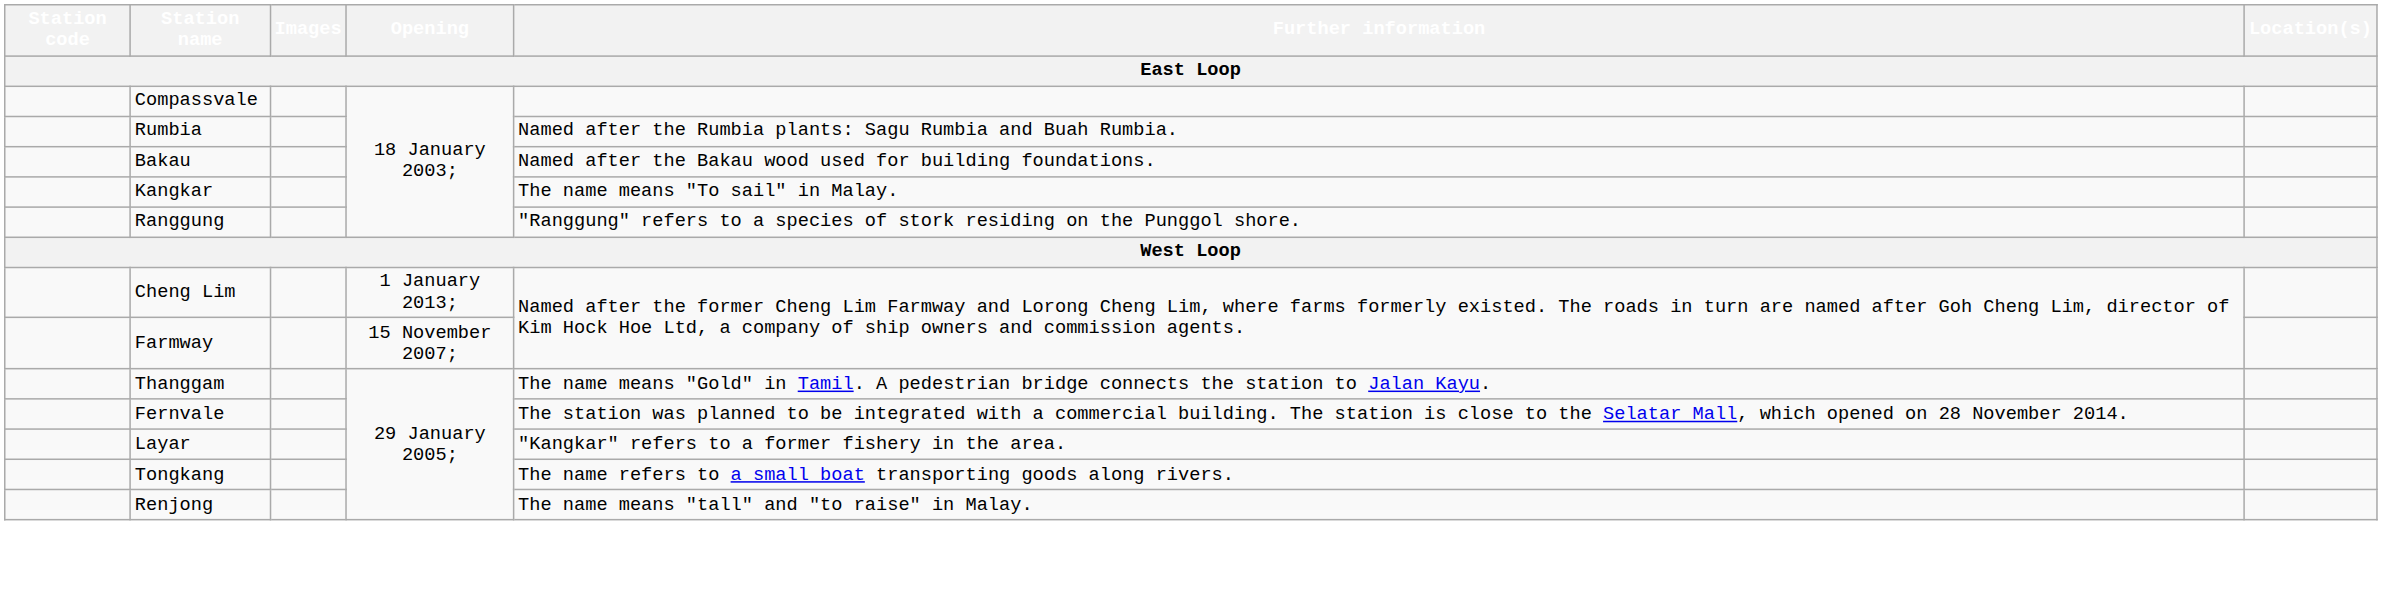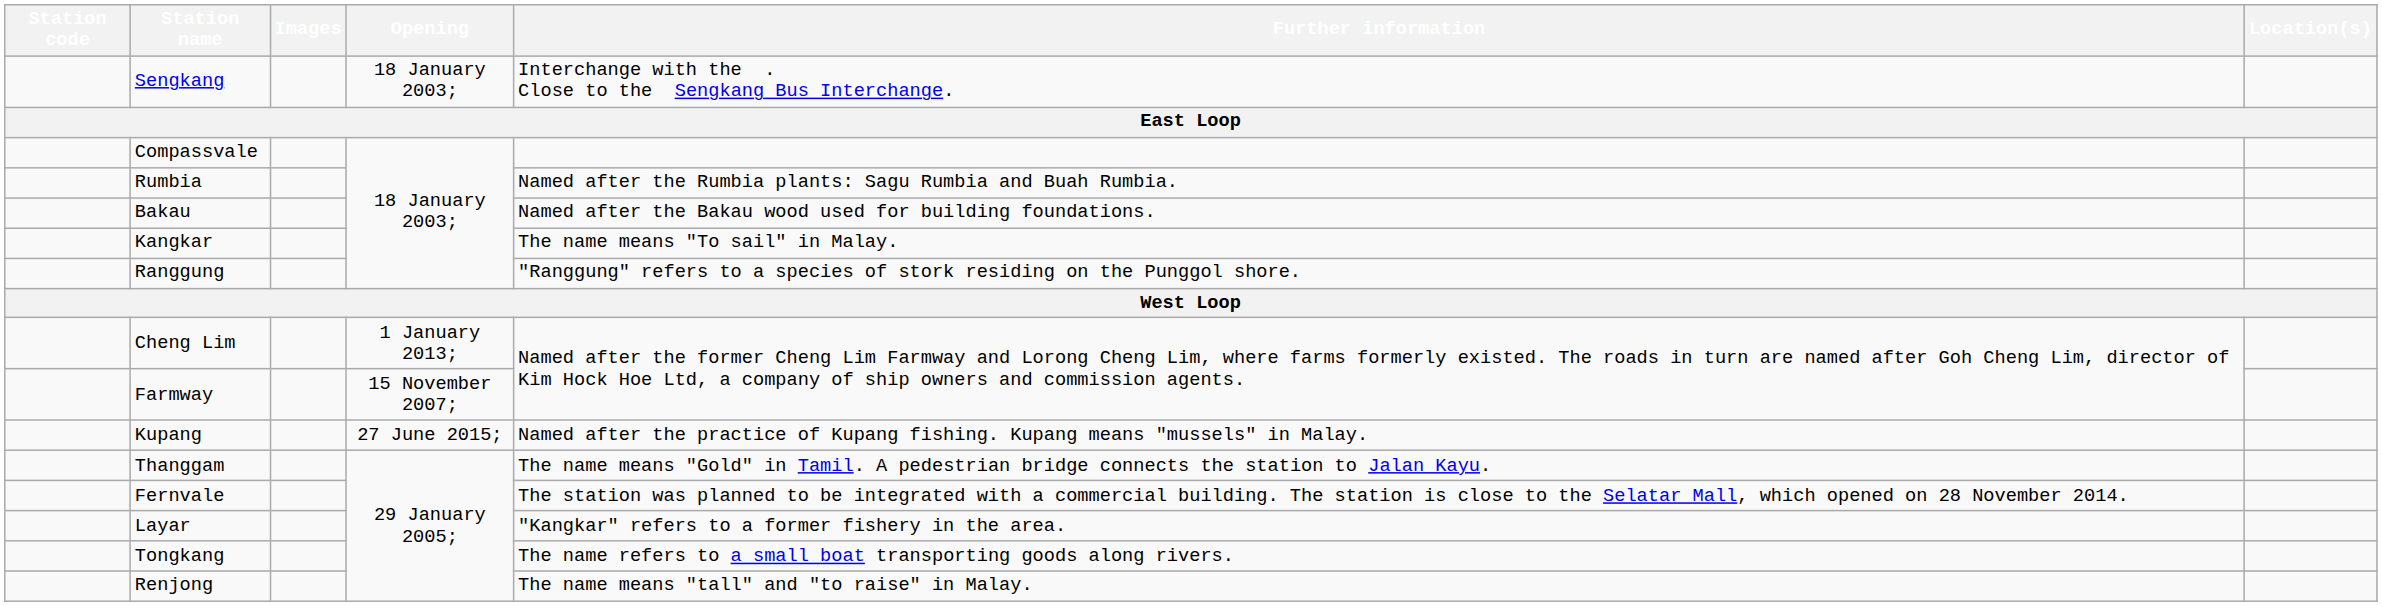+ row: (180, 82)
+ row: (168, 436)
